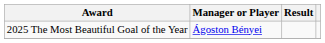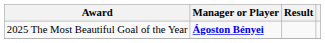(227, 30) normal -> (228, 30) bold
